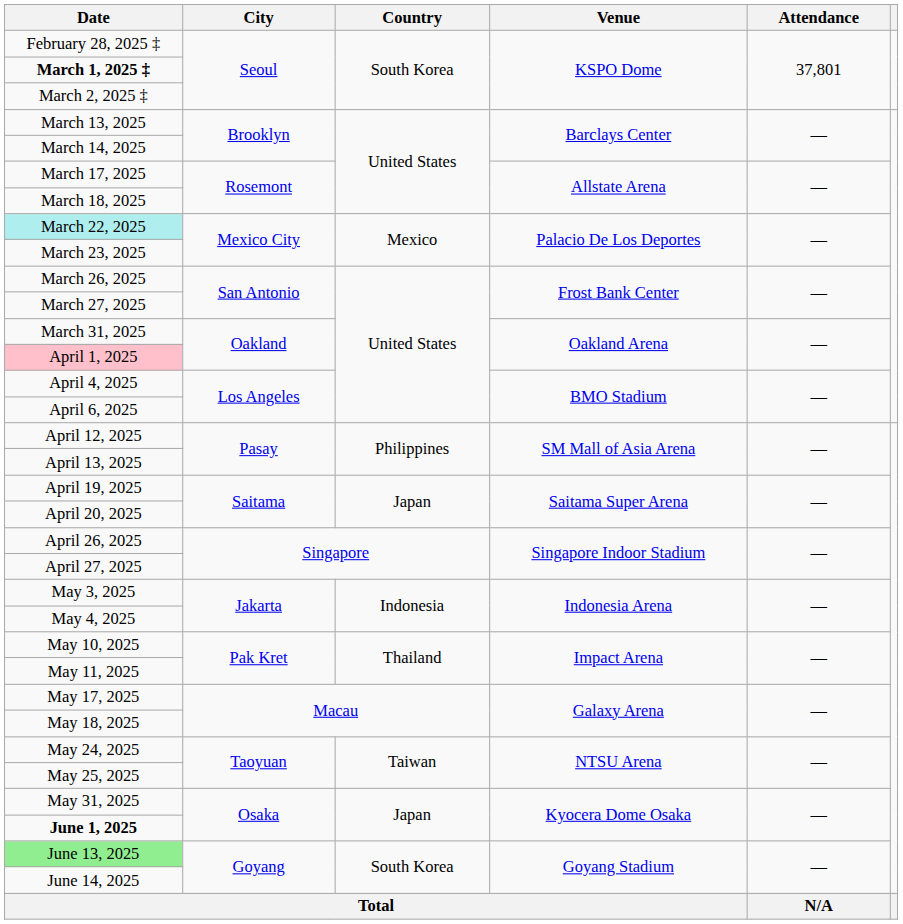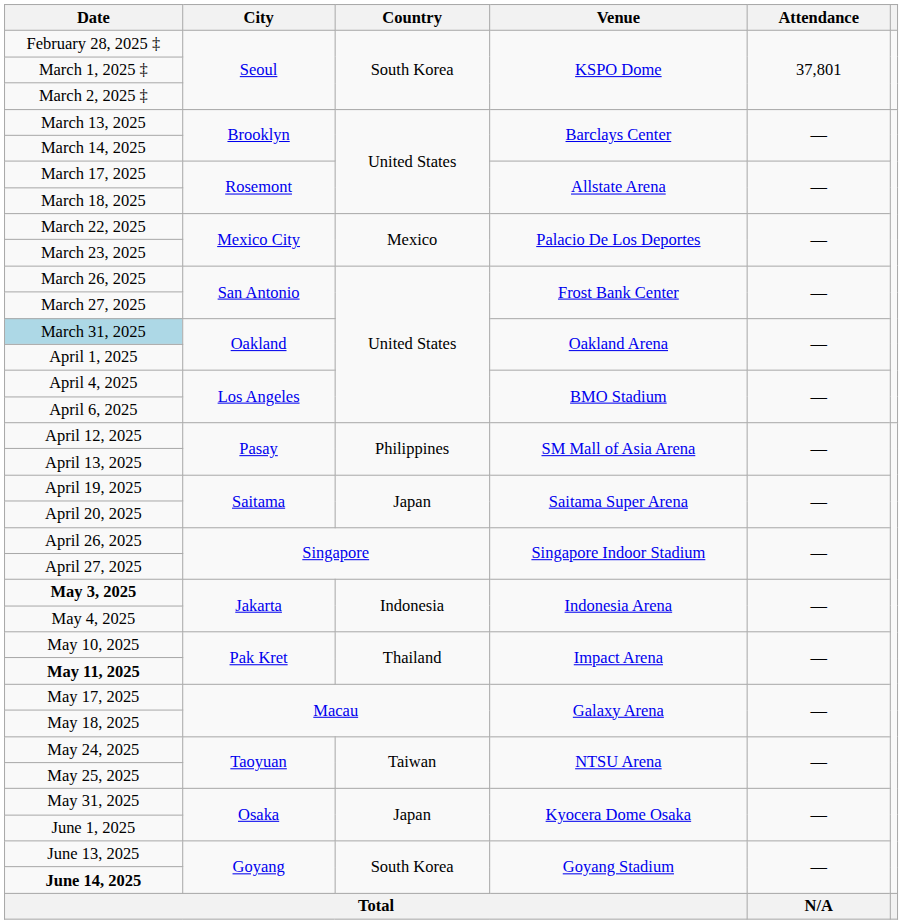(93, 69) bold -> (93, 69) normal
(93, 226) paleturquoise background -> (93, 226) no background
(93, 331) no background -> (93, 331) lightblue background
(93, 357) pink background -> (93, 357) no background
(93, 592) normal -> (93, 592) bold
(93, 670) normal -> (93, 670) bold
(93, 827) bold -> (93, 827) normal
(93, 853) lightgreen background -> (93, 853) no background
(93, 880) normal -> (93, 880) bold
